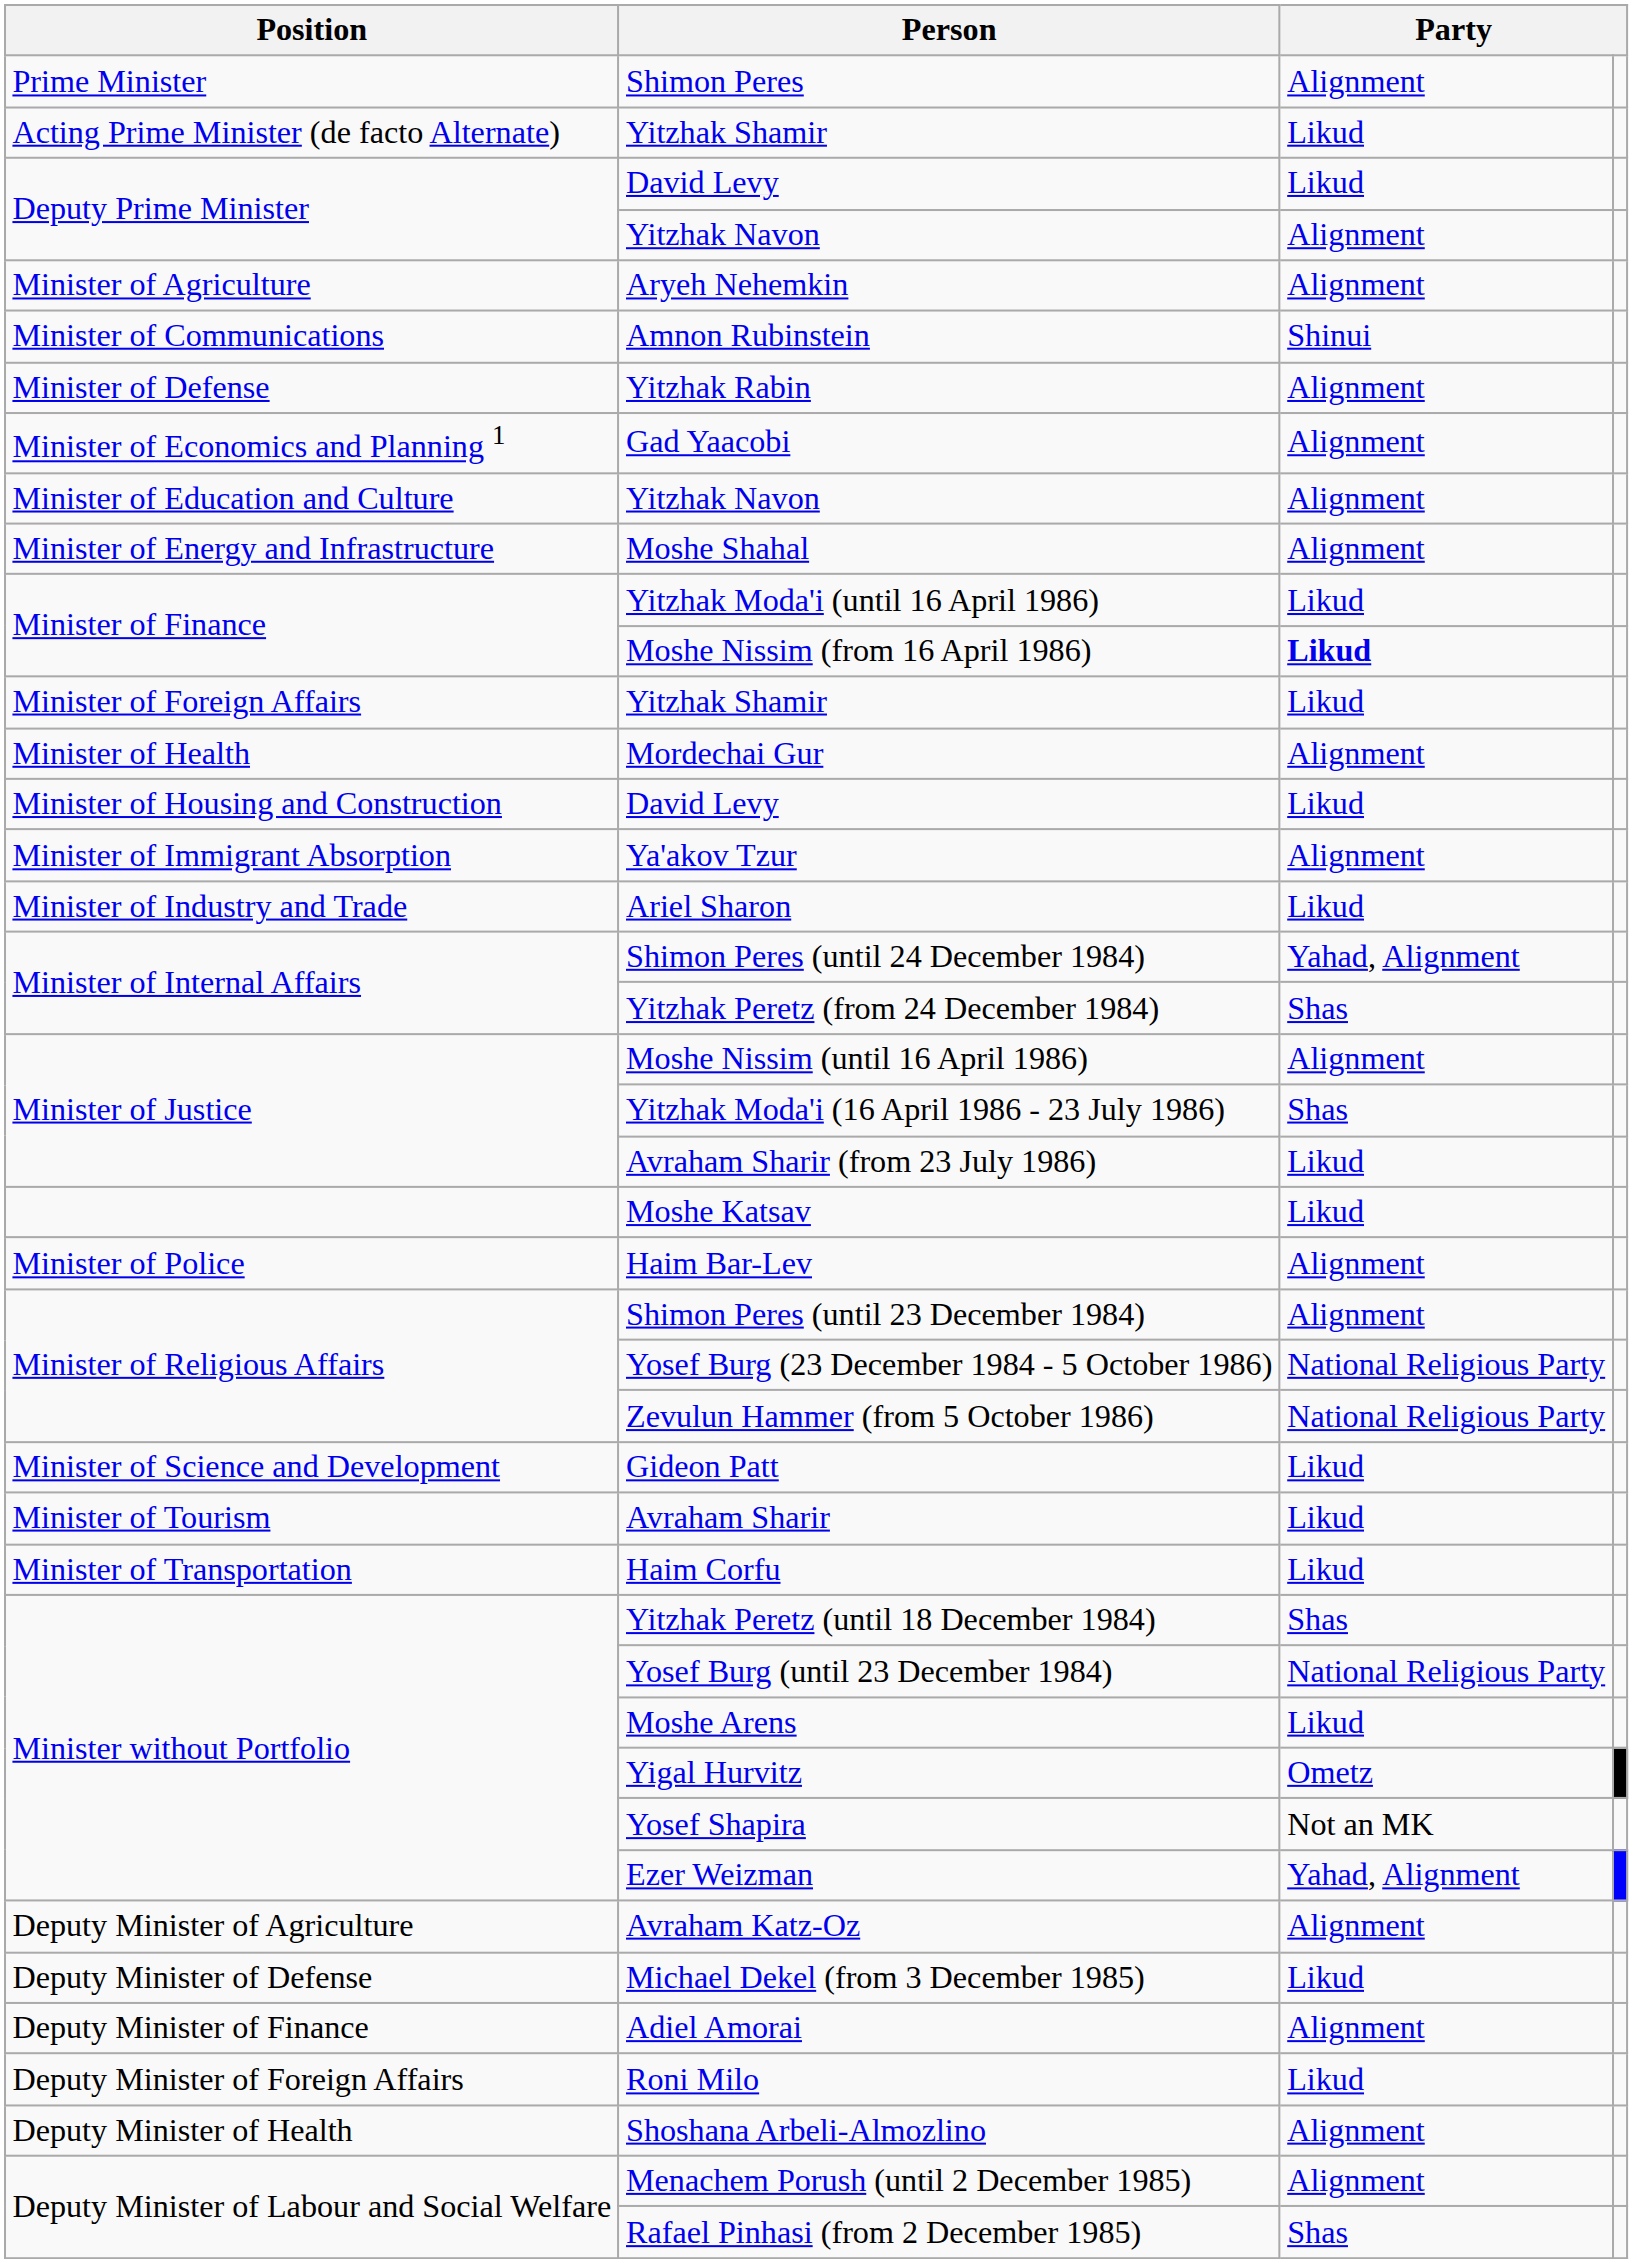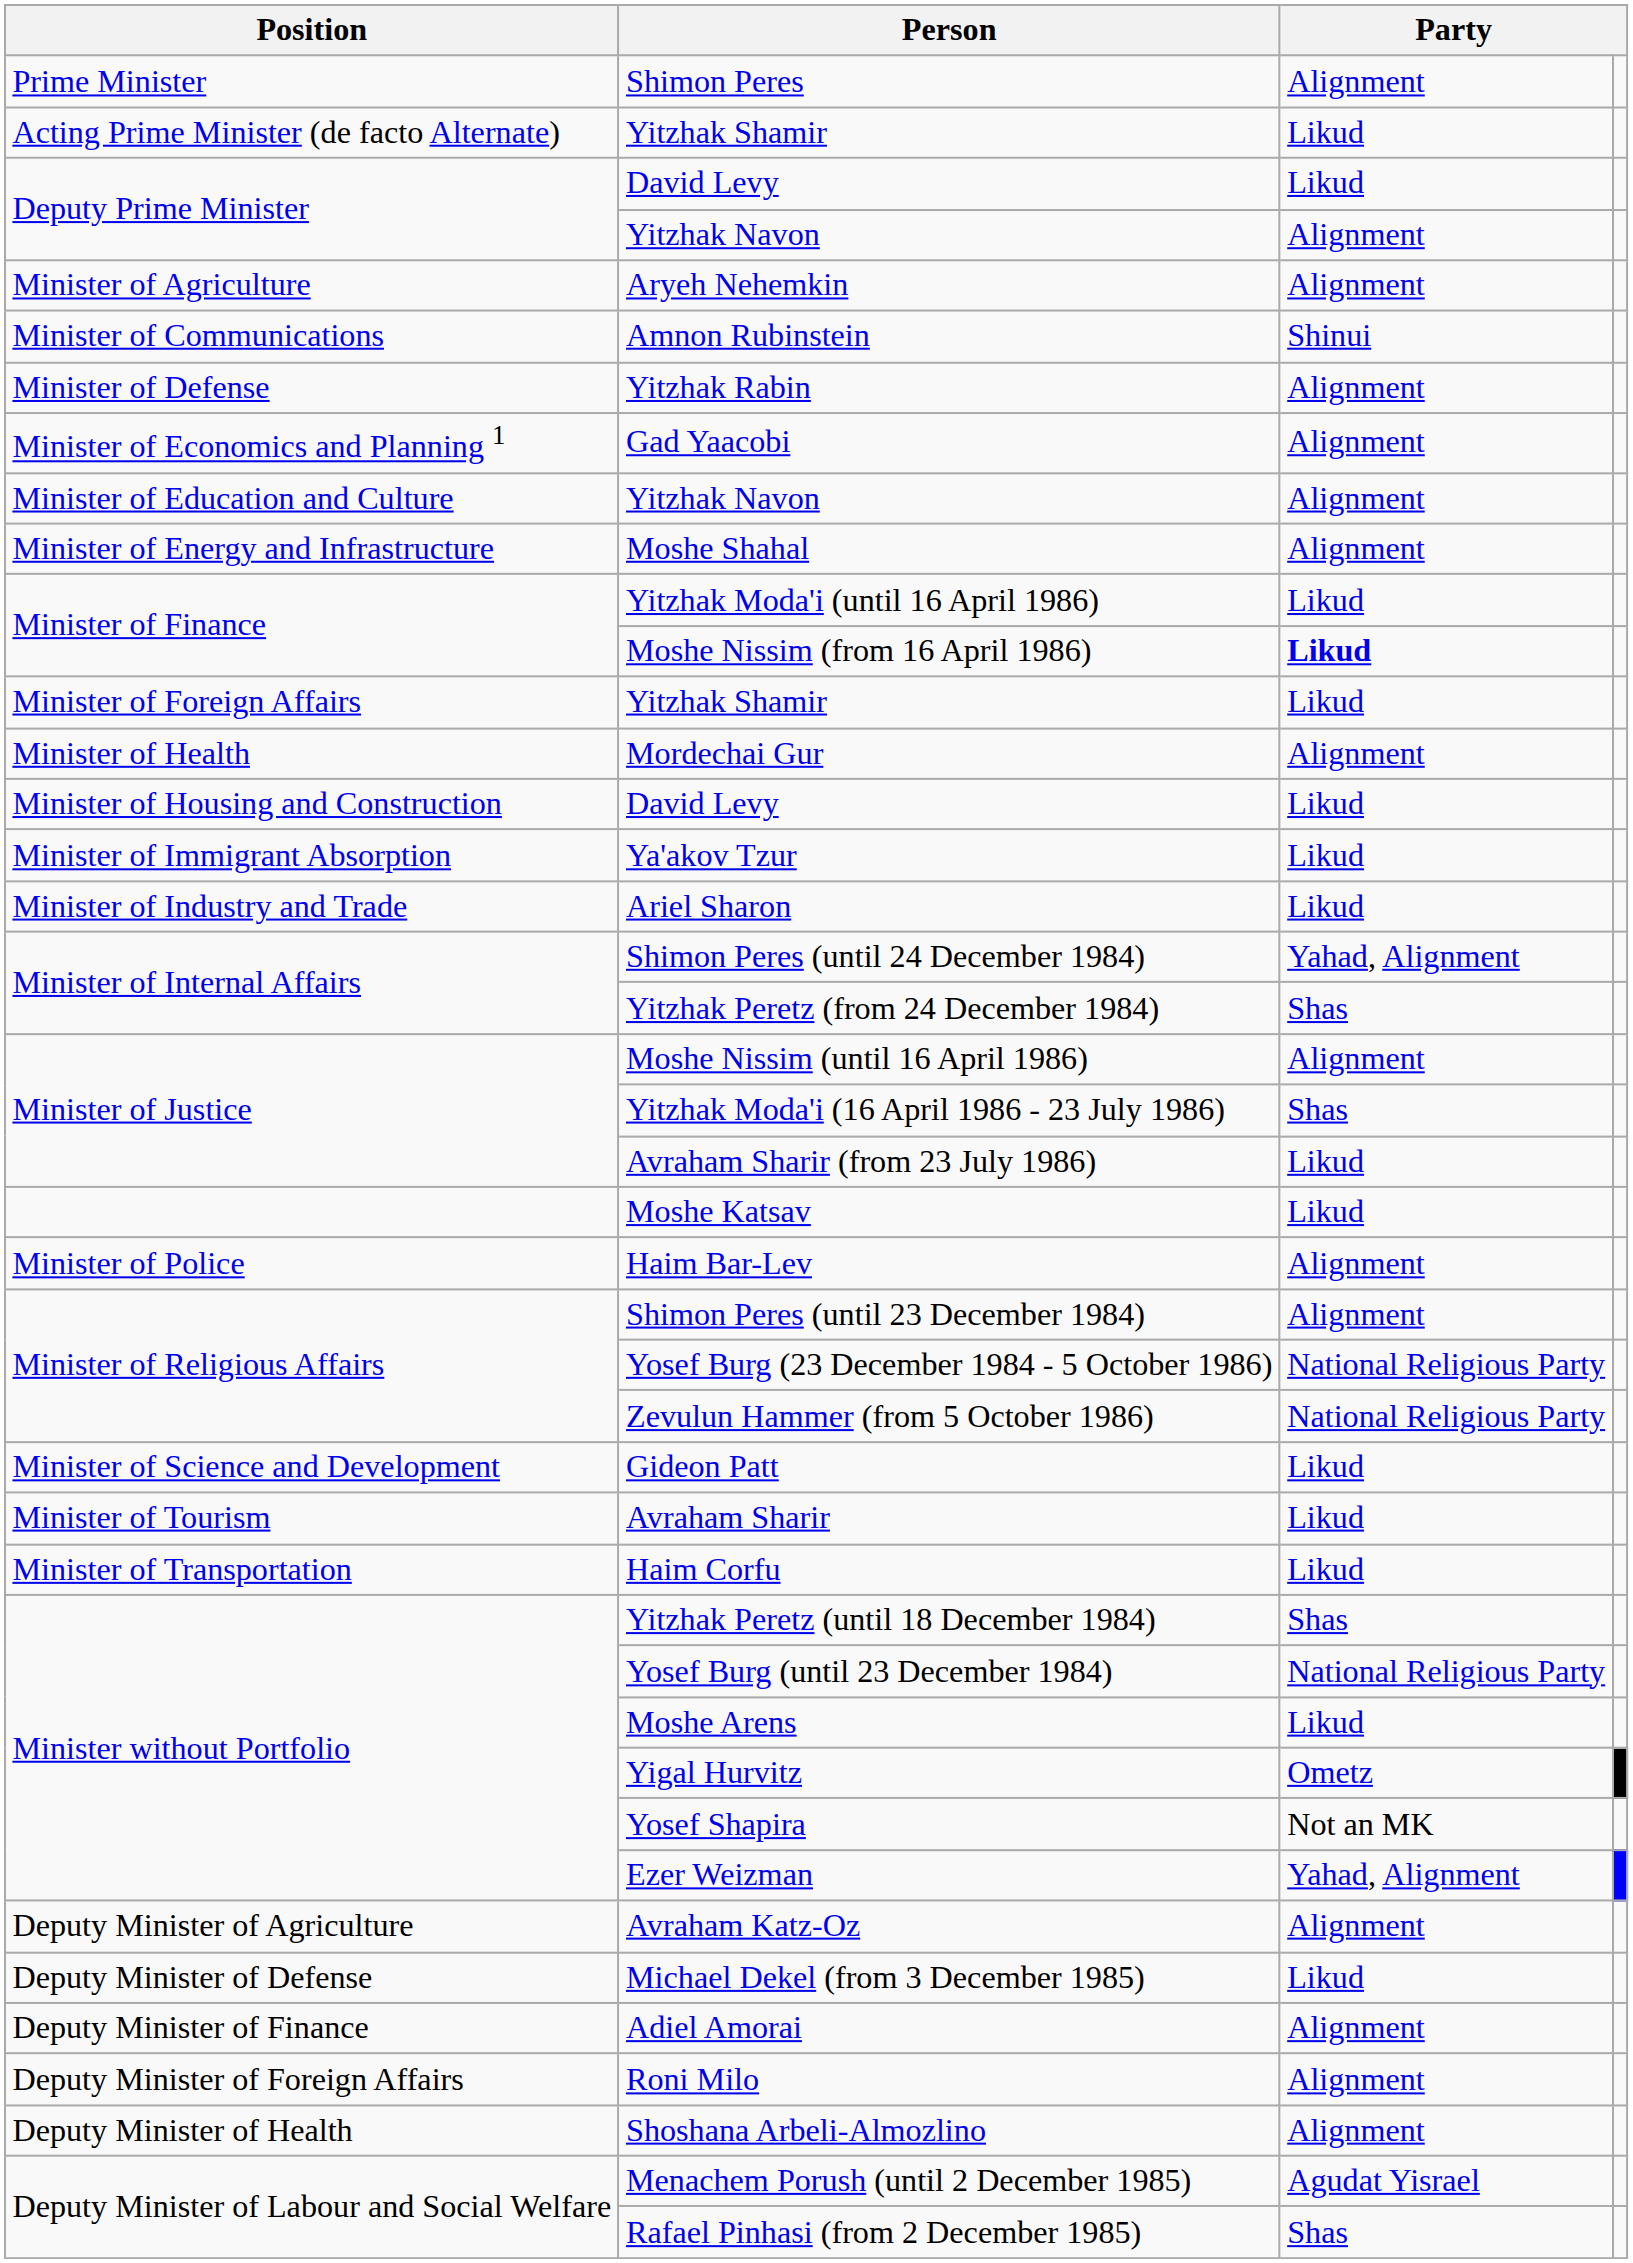(1356, 854) Alignment -> (1326, 854) Likud
(1326, 2078) Likud -> (1356, 2078) Alignment
(1356, 2180) Alignment -> (1384, 2180) Agudat Yisrael
